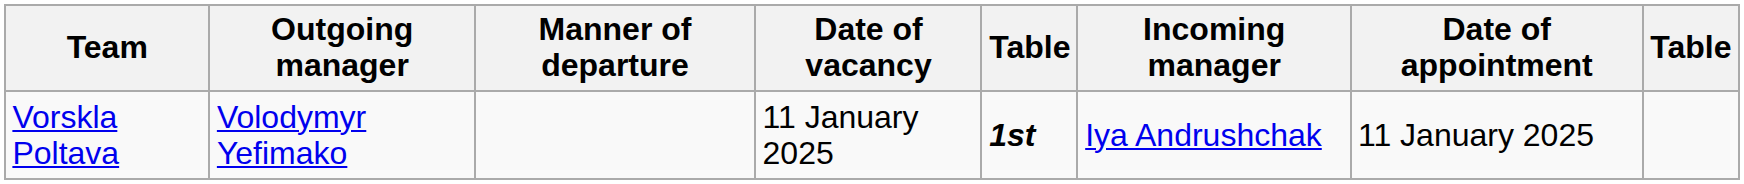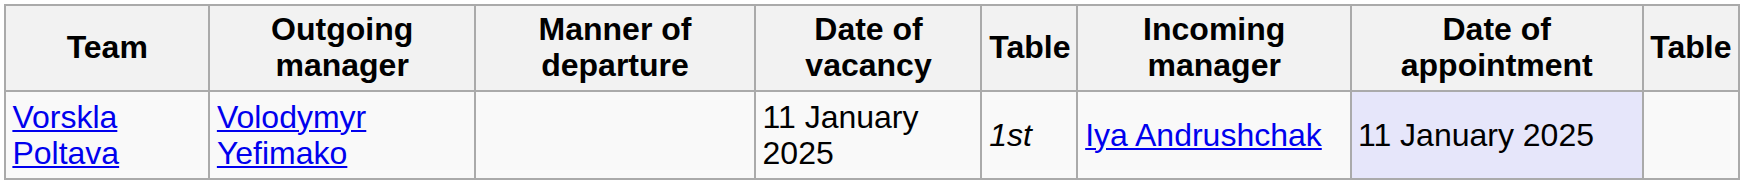(1012, 134) bold -> (1011, 134) normal
(1476, 134) no background -> (1476, 134) lavender background
